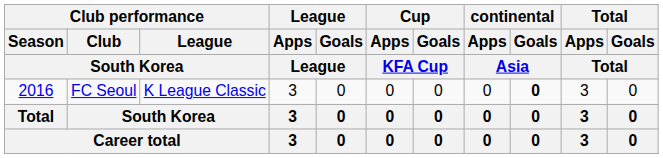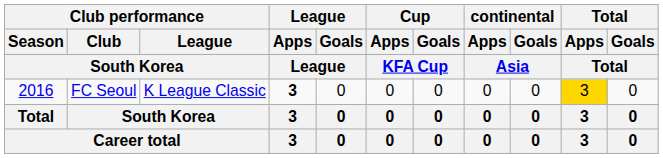(293, 91) normal -> (293, 91) bold
(536, 91) bold -> (536, 91) normal
(584, 91) no background -> (584, 91) gold background
